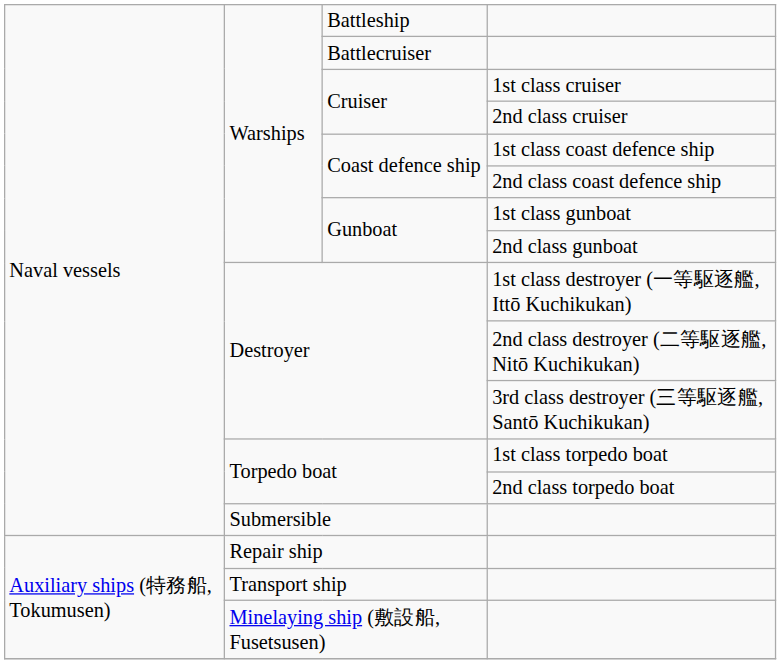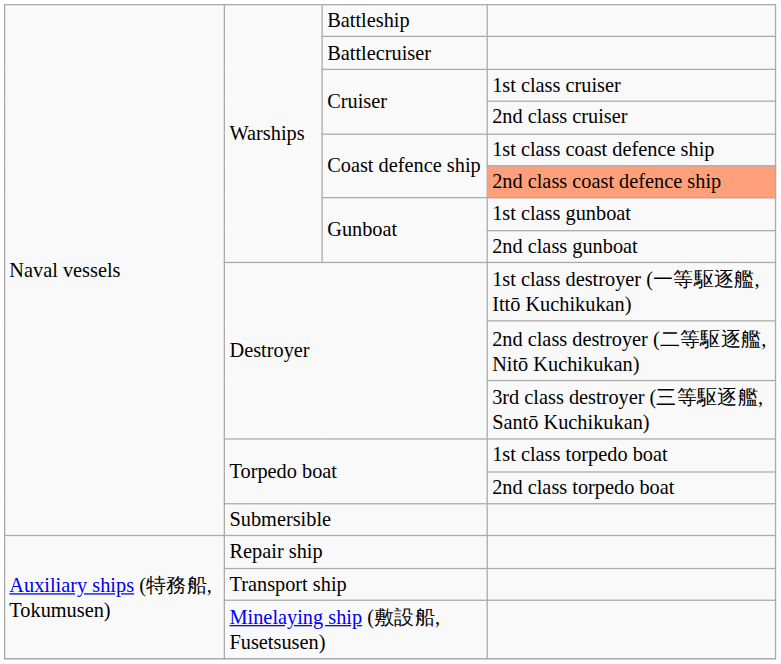(607, 181) no background -> (607, 181) lightsalmon background
